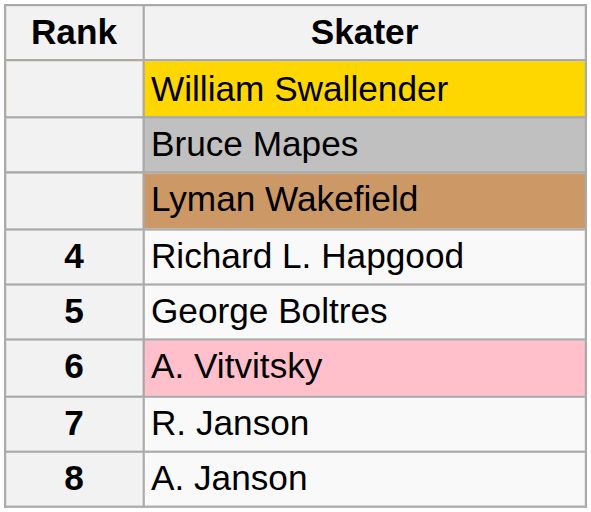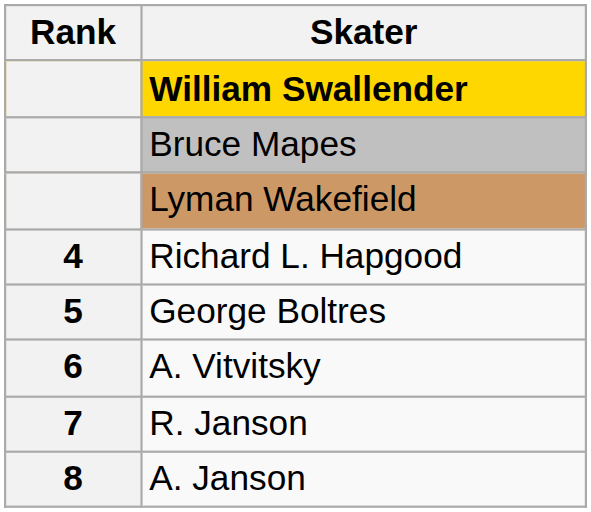(300, 88) normal -> (309, 88) bold
(237, 367) pink background -> (235, 367) no background
